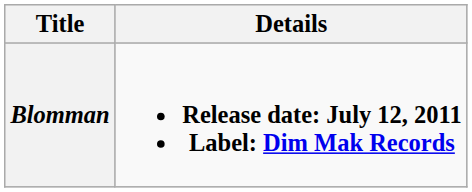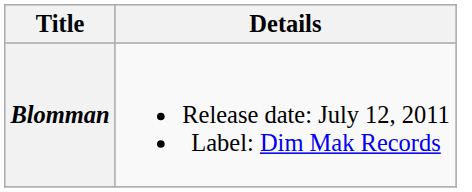(291, 129) bold -> (285, 129) normal
